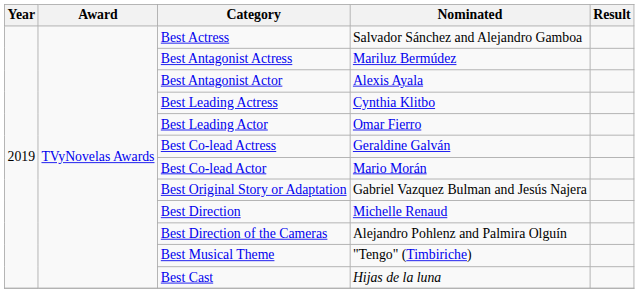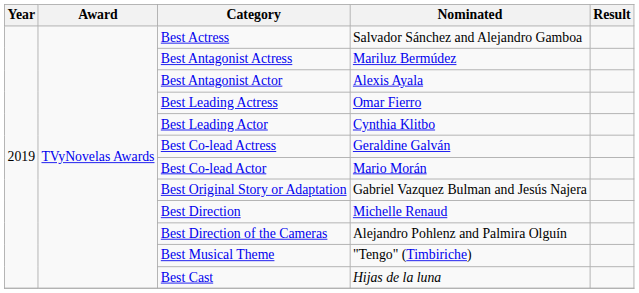(394, 102) Cynthia Klitbo -> (387, 102) Omar Fierro
(387, 124) Omar Fierro -> (394, 124) Cynthia Klitbo
